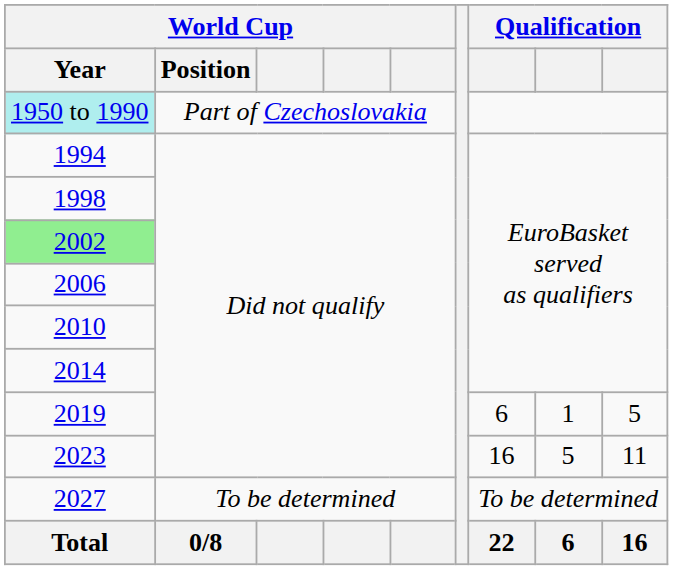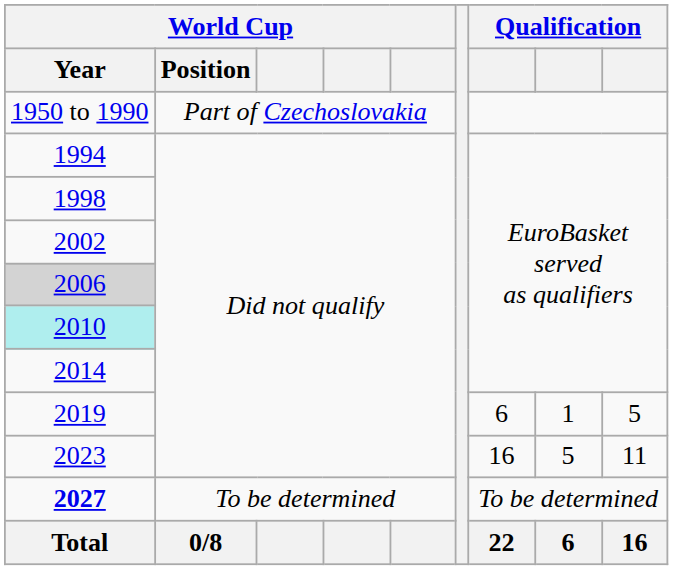(80, 112) paleturquoise background -> (80, 112) no background
(80, 241) lightgreen background -> (80, 241) no background
(80, 284) no background -> (80, 284) lightgrey background
(80, 327) no background -> (80, 327) paleturquoise background
(80, 499) normal -> (80, 499) bold
